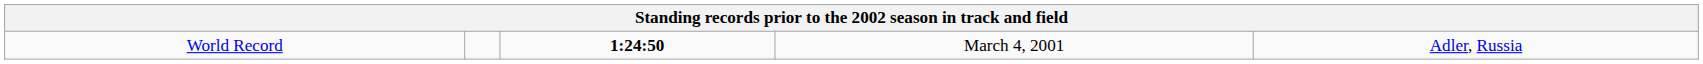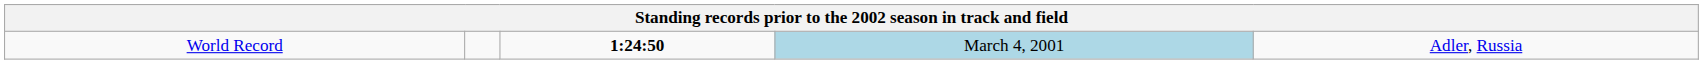(1014, 45) no background -> (1014, 45) lightblue background
